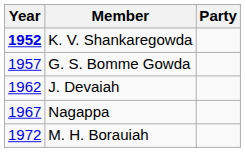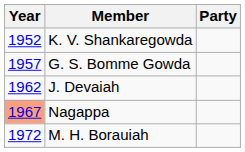(25, 40) bold -> (25, 40) normal
(25, 111) no background -> (25, 111) lightsalmon background
